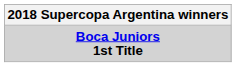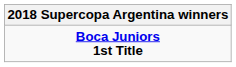(118, 43) lightgrey background -> (118, 43) no background
